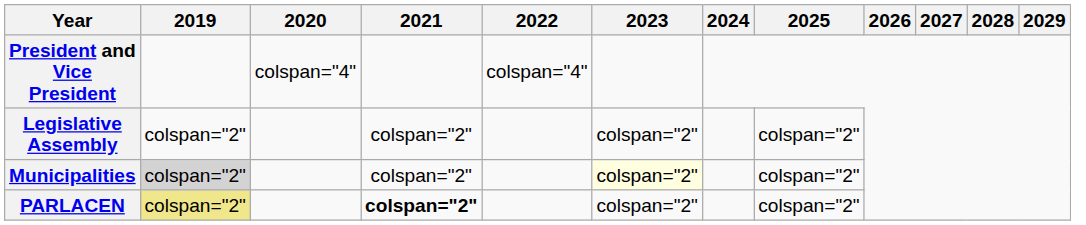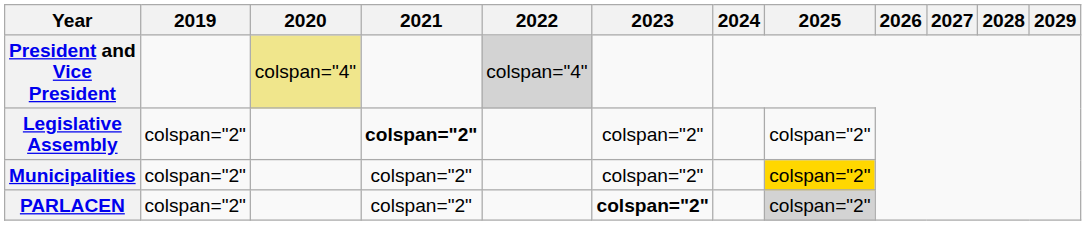(305, 72) no background -> (305, 72) khaki background
(537, 72) no background -> (537, 72) lightgrey background
(421, 134) normal -> (421, 134) bold
(195, 175) lightgrey background -> (195, 175) no background
(647, 175) lightyellow background -> (653, 175) no background
(809, 175) no background -> (820, 175) gold background
(195, 206) khaki background -> (195, 206) no background
(421, 206) bold -> (421, 206) normal
(647, 206) normal -> (653, 206) bold
(809, 206) no background -> (820, 206) lightgrey background
